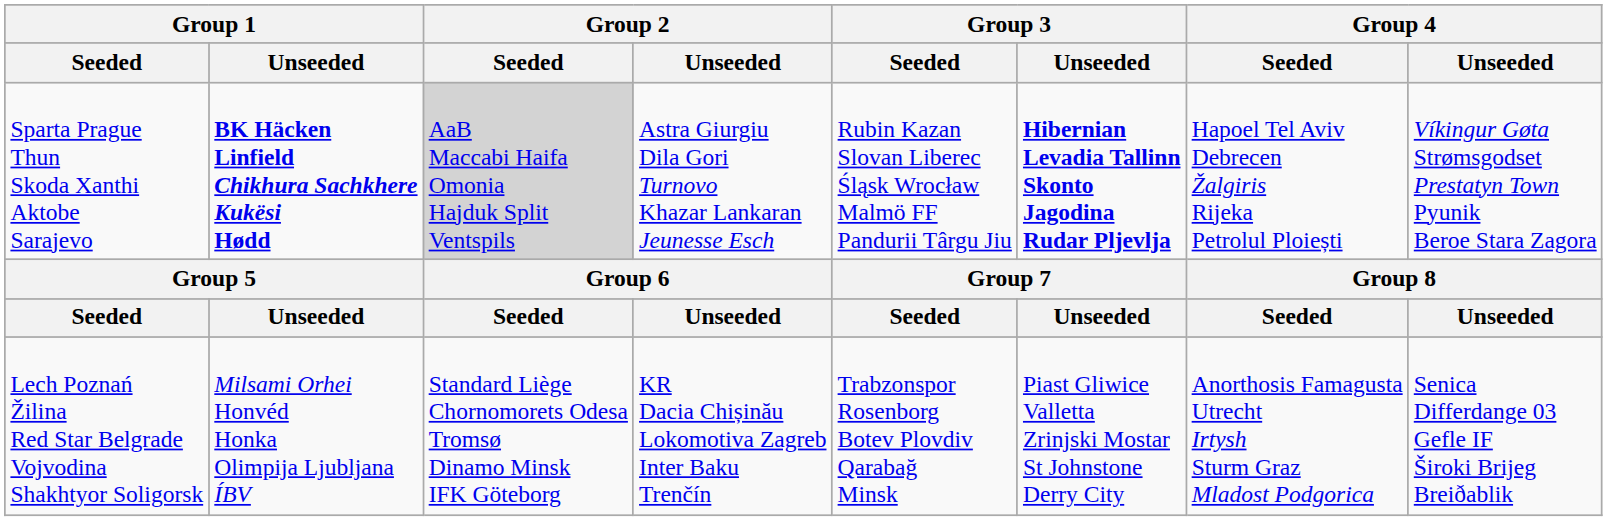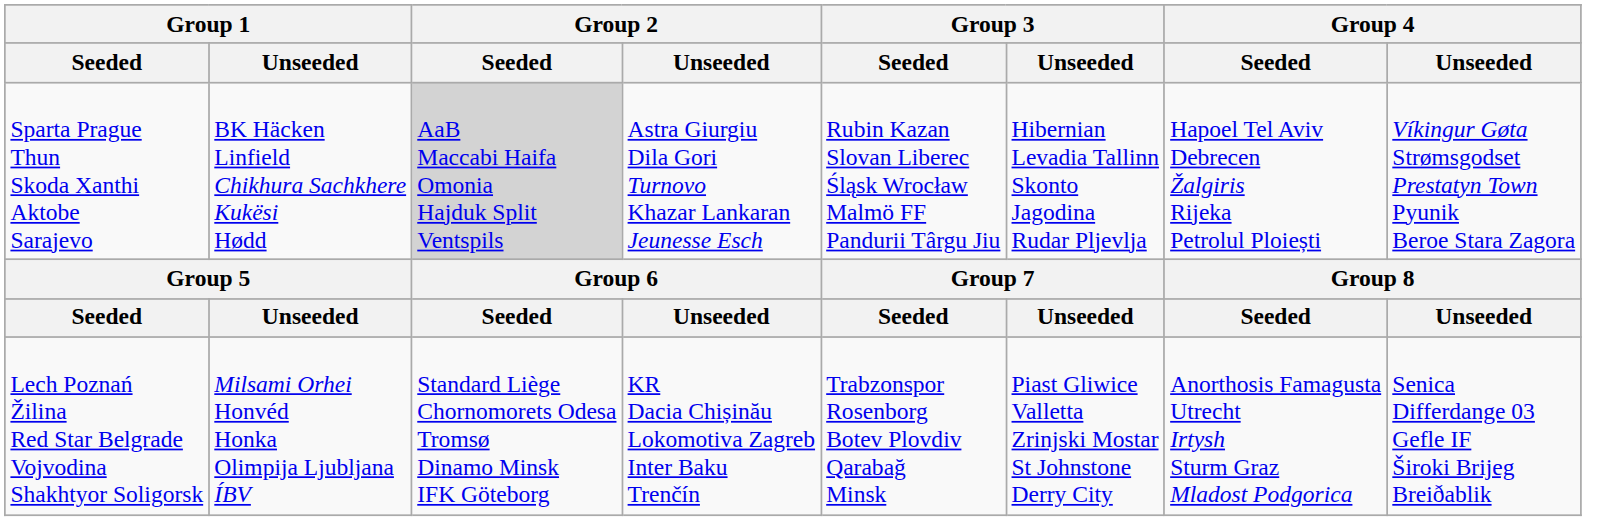(316, 184) bold -> (310, 184) normal
(1102, 184) bold -> (1085, 184) normal
